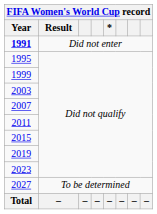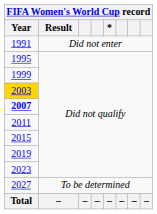(21, 43) bold -> (21, 43) normal
(21, 91) no background -> (21, 91) gold background
(21, 106) normal -> (21, 106) bold
